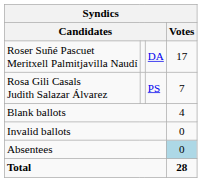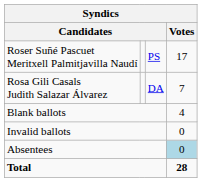(156, 56) DA -> (154, 56) PS
(154, 88) PS -> (156, 88) DA
